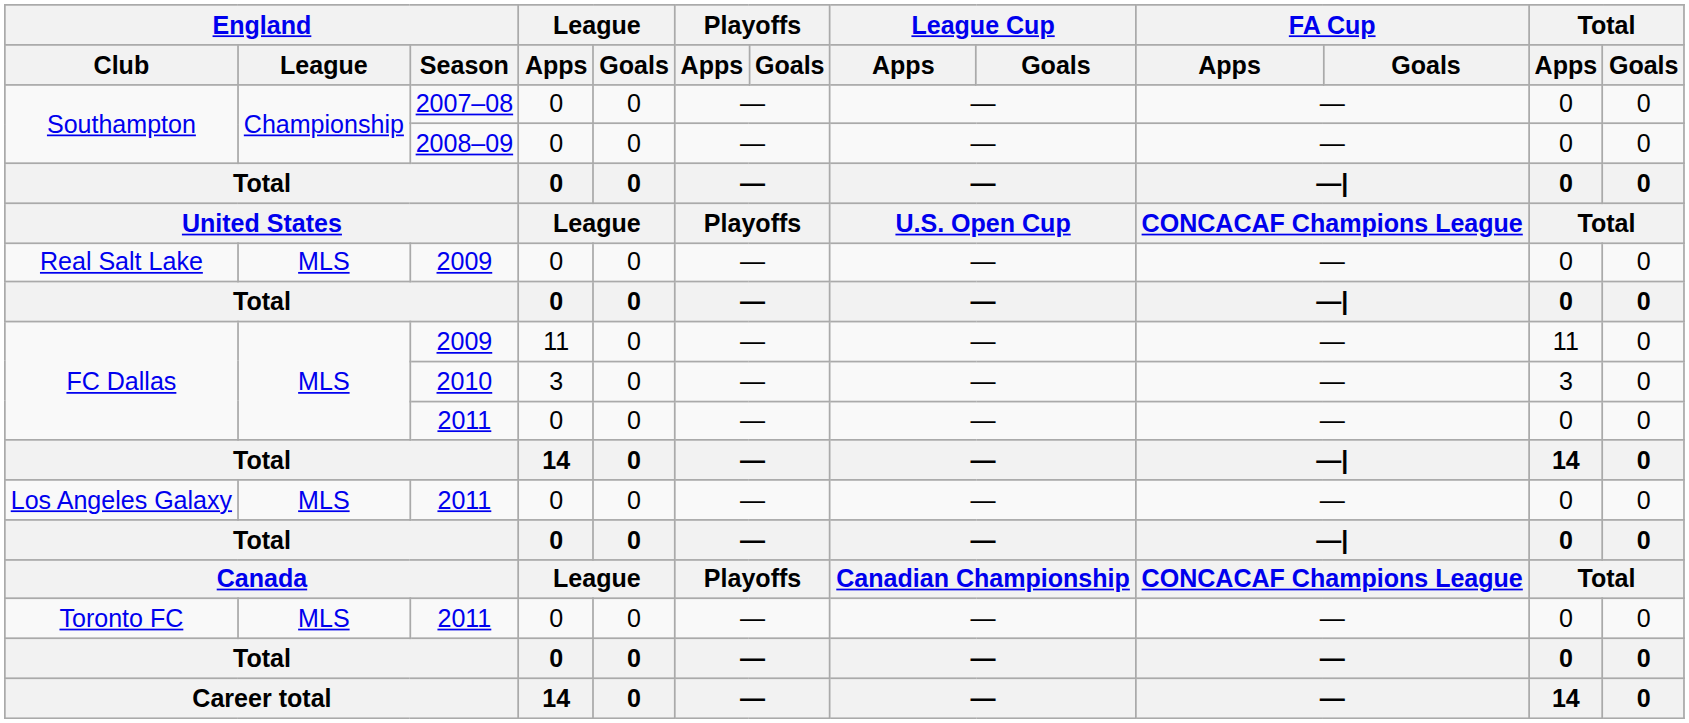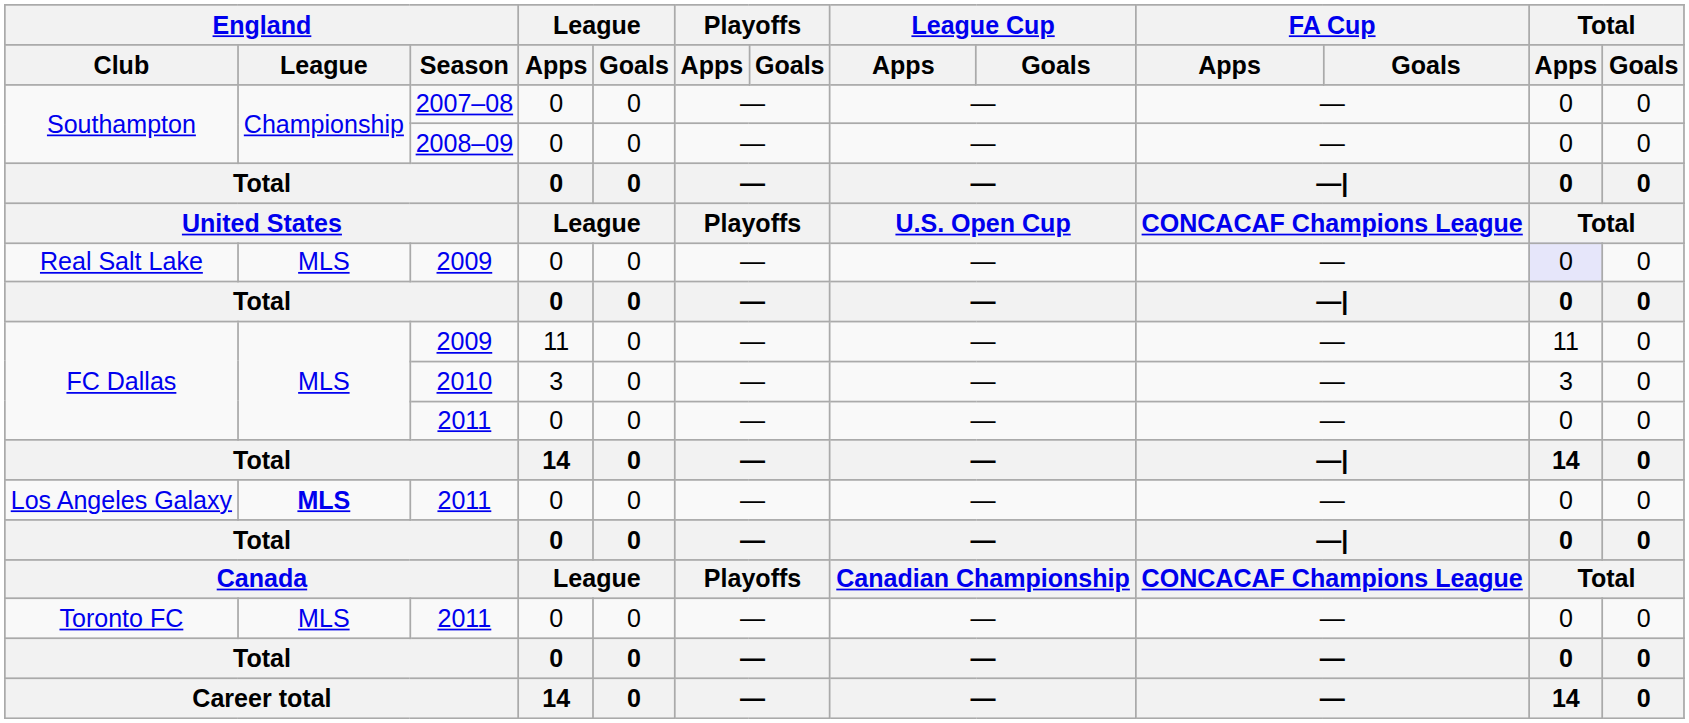(1566, 263) no background -> (1566, 263) lavender background
(324, 500) normal -> (324, 500) bold
